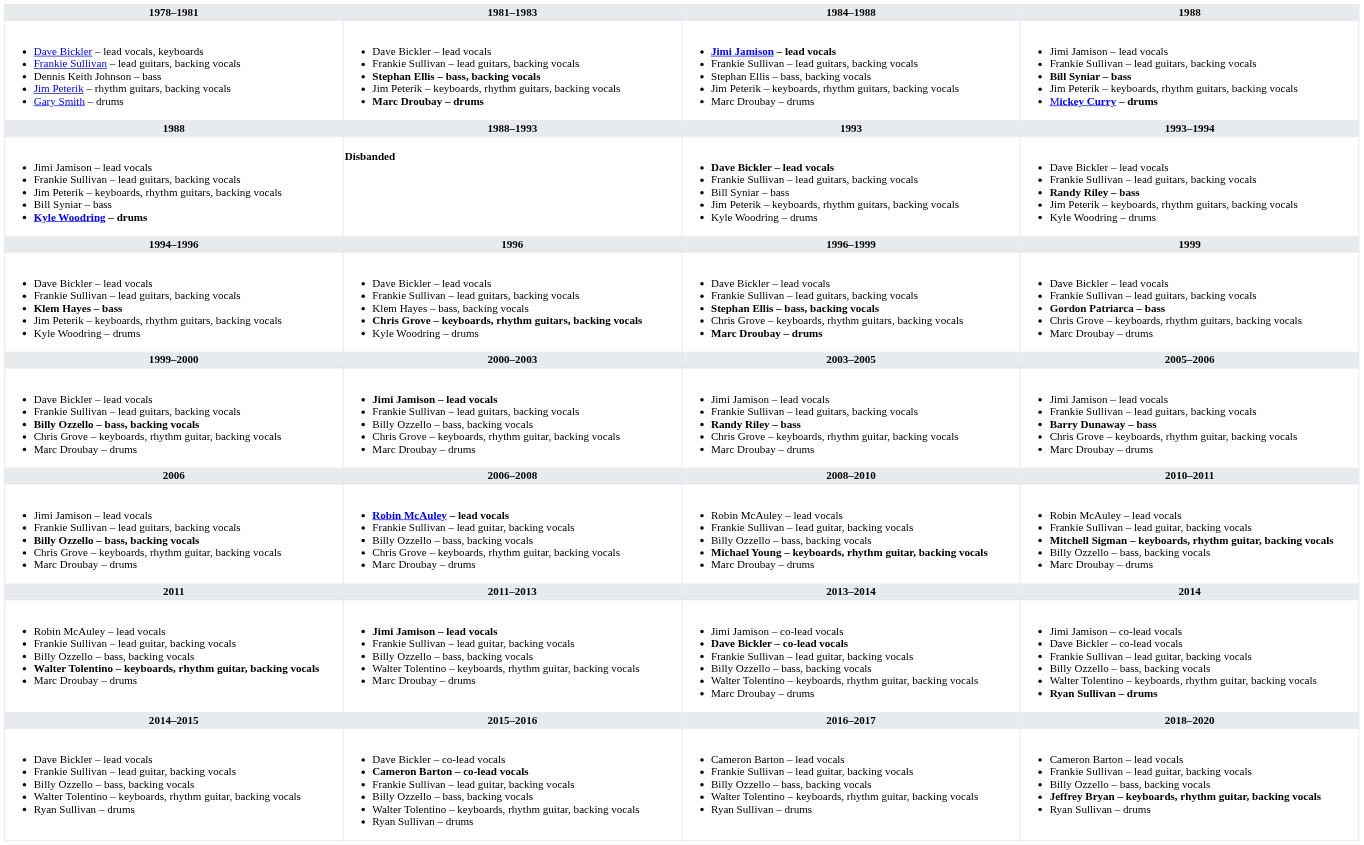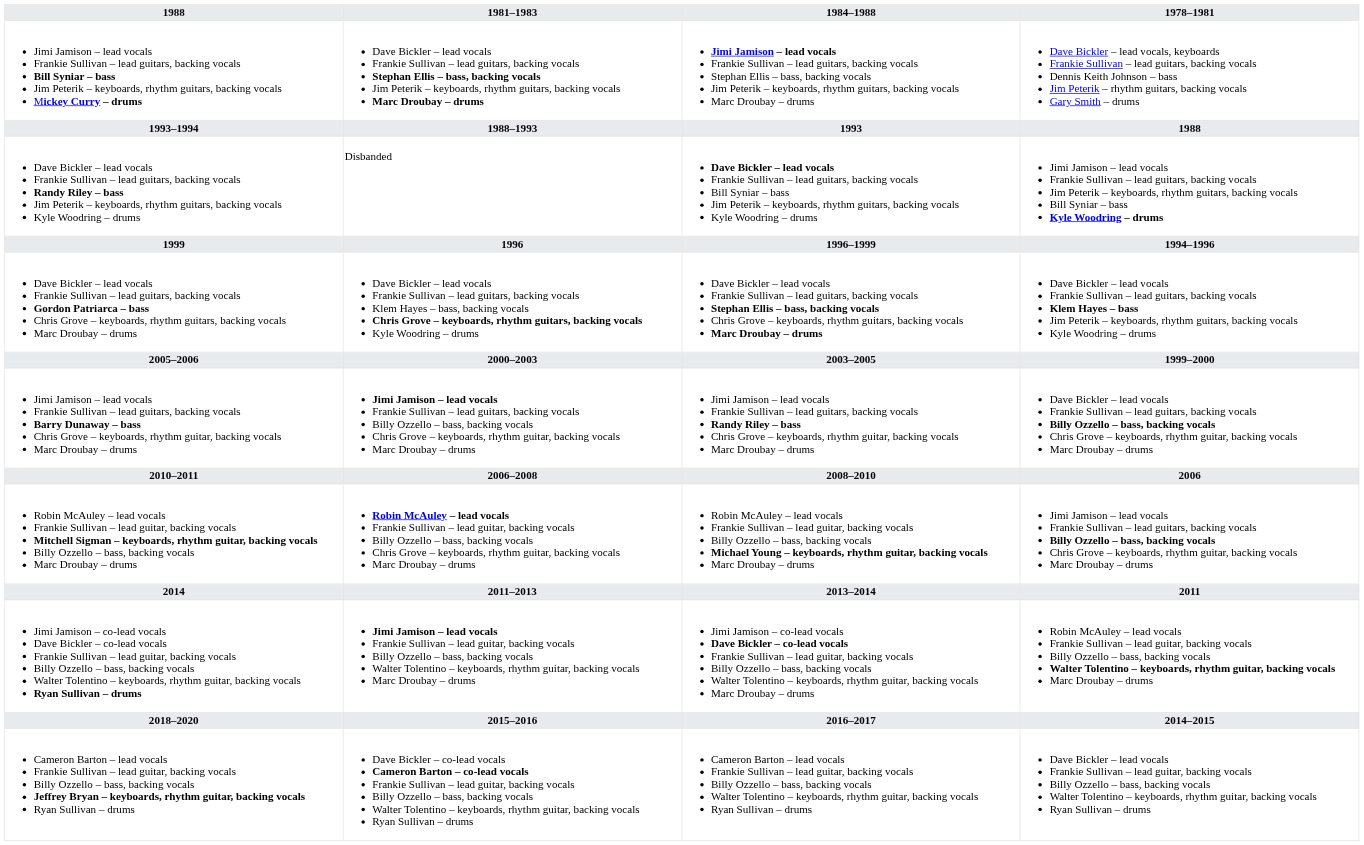columns swapped: (174, 12) <-> (1190, 12)
(370, 156) bold -> (368, 156) normal
